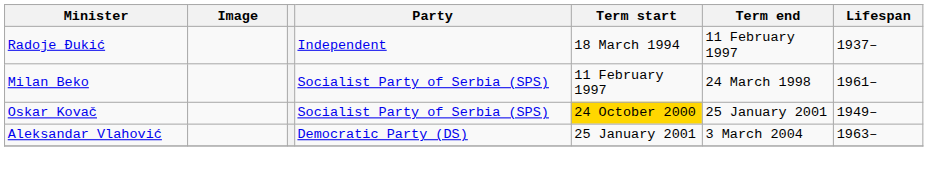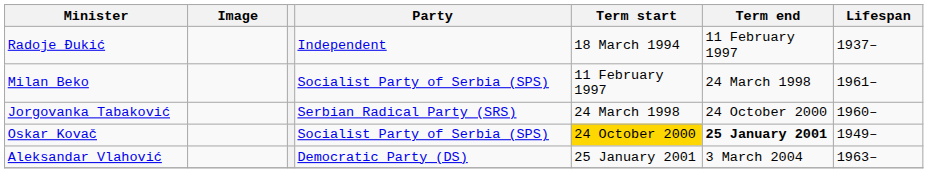+ row: (89, 113)
(766, 113) normal -> (766, 135) bold
